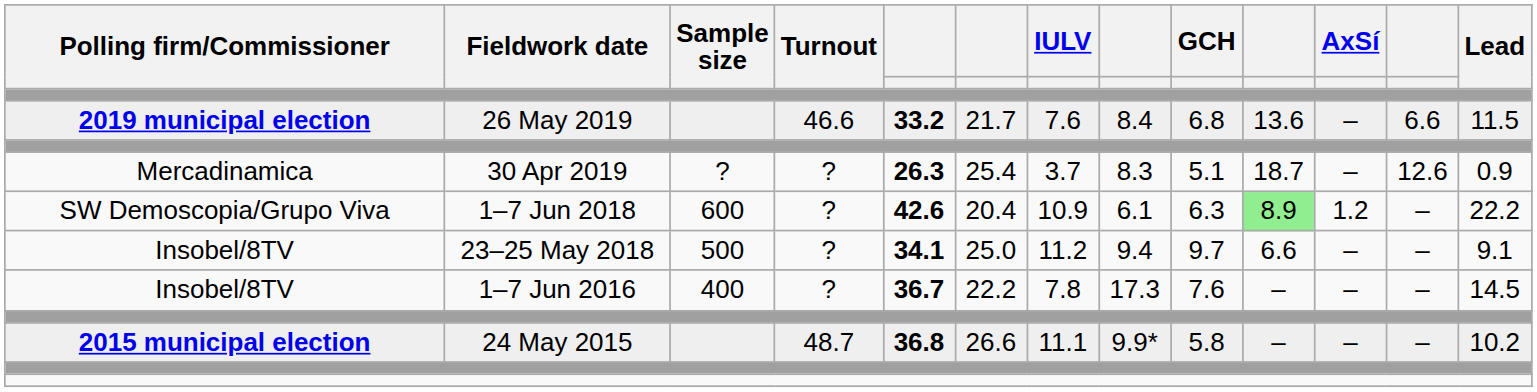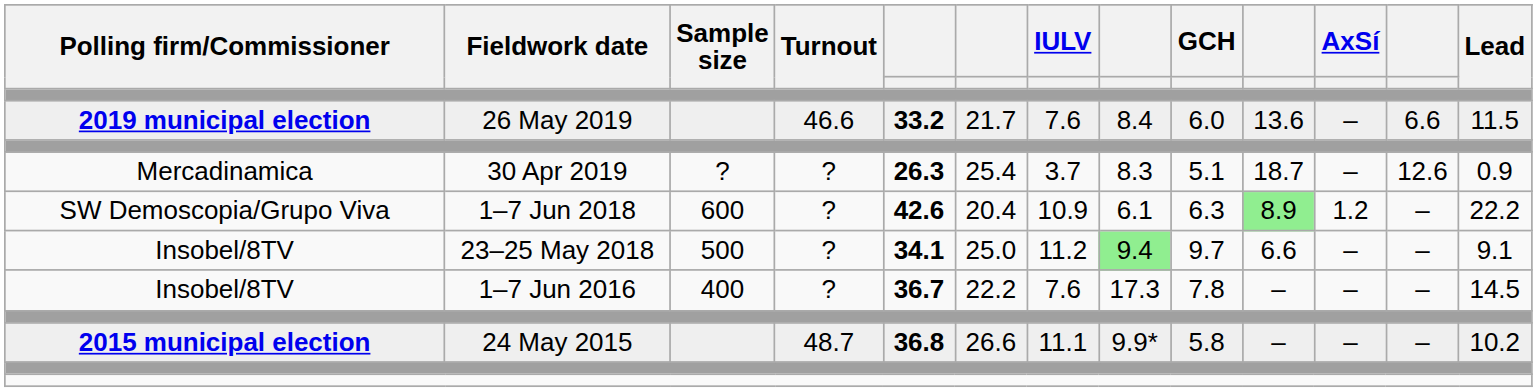(1207, 120) 6.8 -> (1207, 120) 6.0
(1135, 250) no background -> (1135, 250) lightgreen background
(1063, 290) 7.8 -> (1063, 290) 7.6
(1207, 290) 7.6 -> (1207, 290) 7.8
